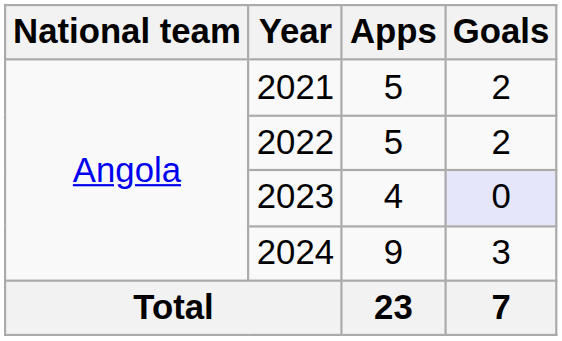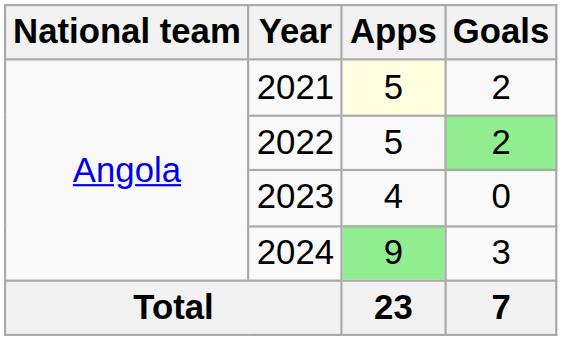(393, 87) no background -> (393, 87) lightyellow background
(501, 142) no background -> (501, 142) lightgreen background
(501, 197) lavender background -> (501, 197) no background
(393, 252) no background -> (393, 252) lightgreen background
